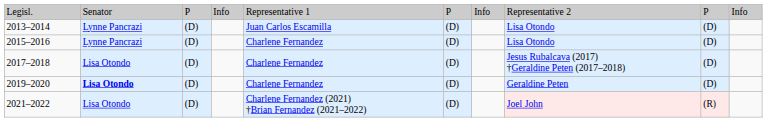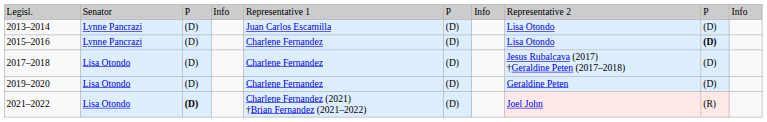(710, 42) normal -> (710, 42) bold
(108, 83) bold -> (107, 83) normal
(192, 104) normal -> (192, 104) bold
